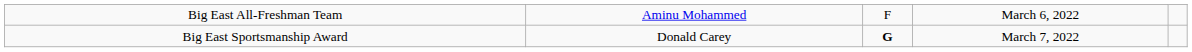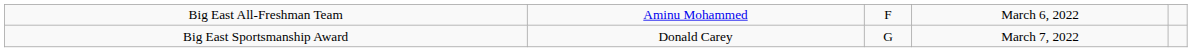(887, 36) bold -> (888, 36) normal
